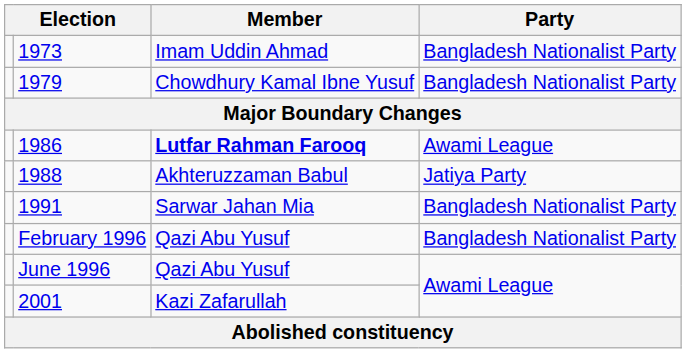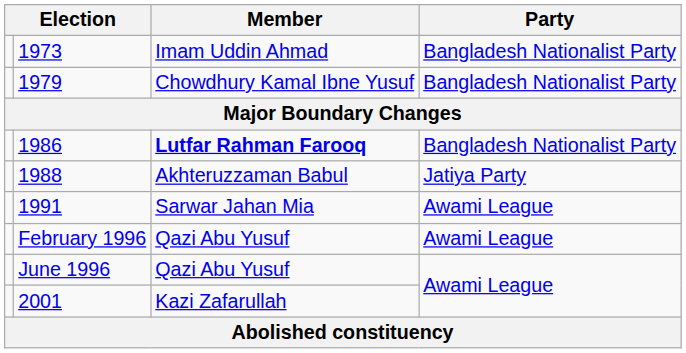(488, 144) Awami League -> (550, 144) Bangladesh Nationalist Party
(550, 207) Bangladesh Nationalist Party -> (488, 207) Awami League
(550, 238) Bangladesh Nationalist Party -> (488, 238) Awami League
